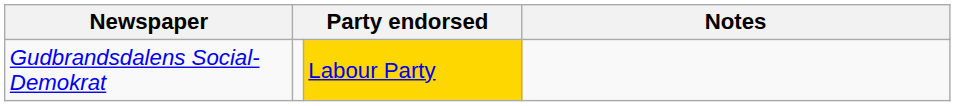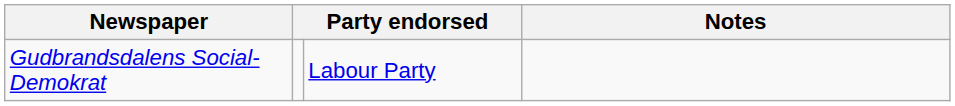(372, 69) gold background -> (372, 69) no background
